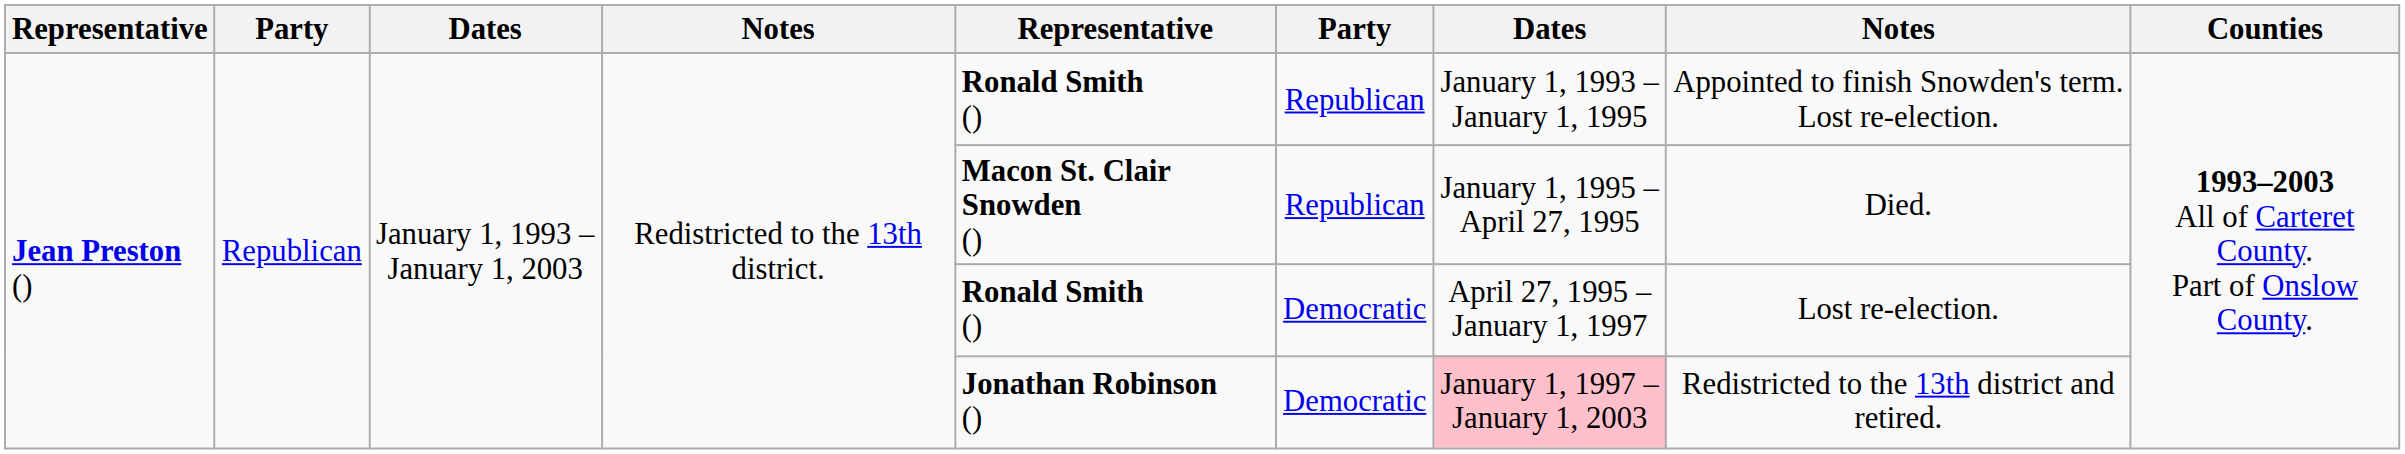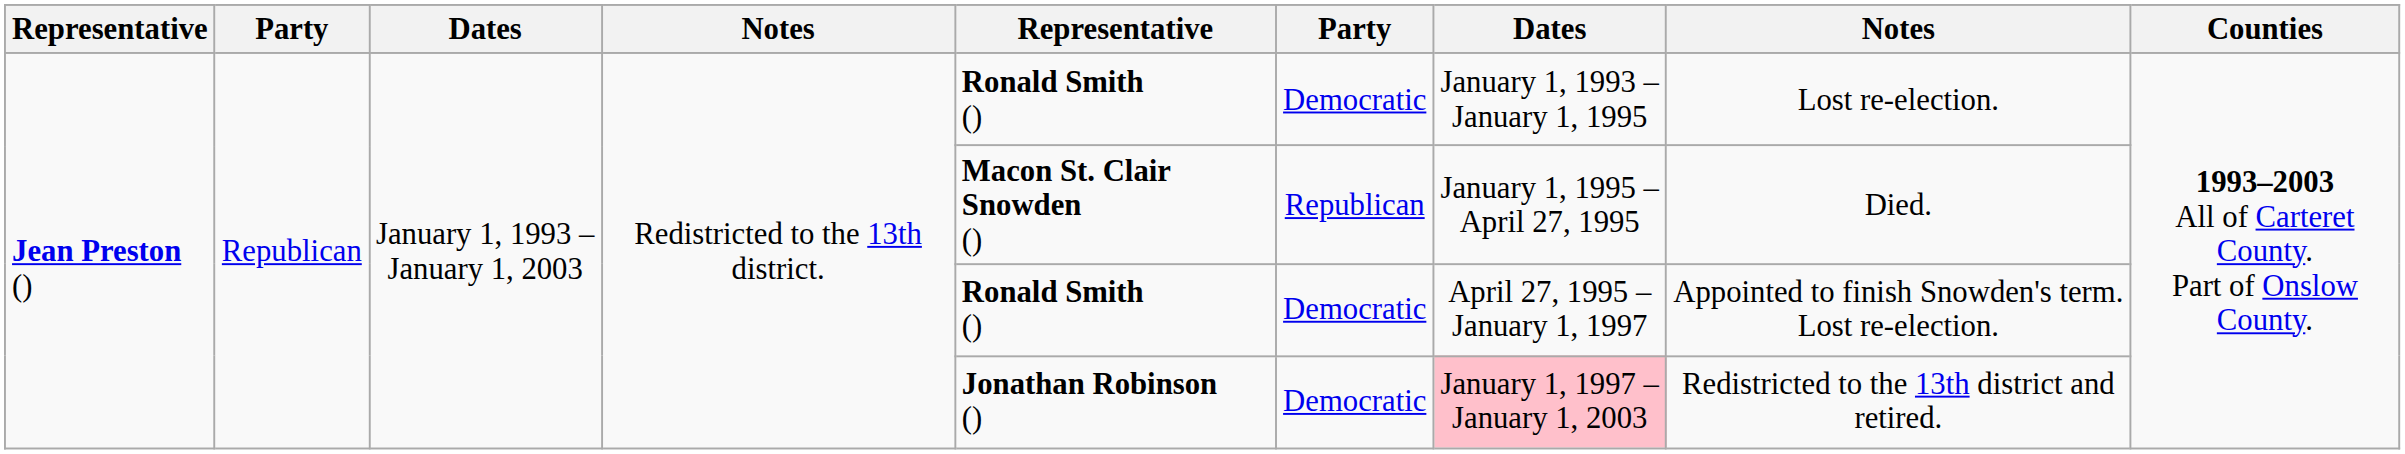(1355, 99) Republican -> (1355, 99) Democratic
(1898, 99) Appointed to finish Snowden's term. Lost re-election. -> (1898, 99) Lost re-election.
(1898, 309) Lost re-election. -> (1898, 309) Appointed to finish Snowden's term. Lost re-election.
